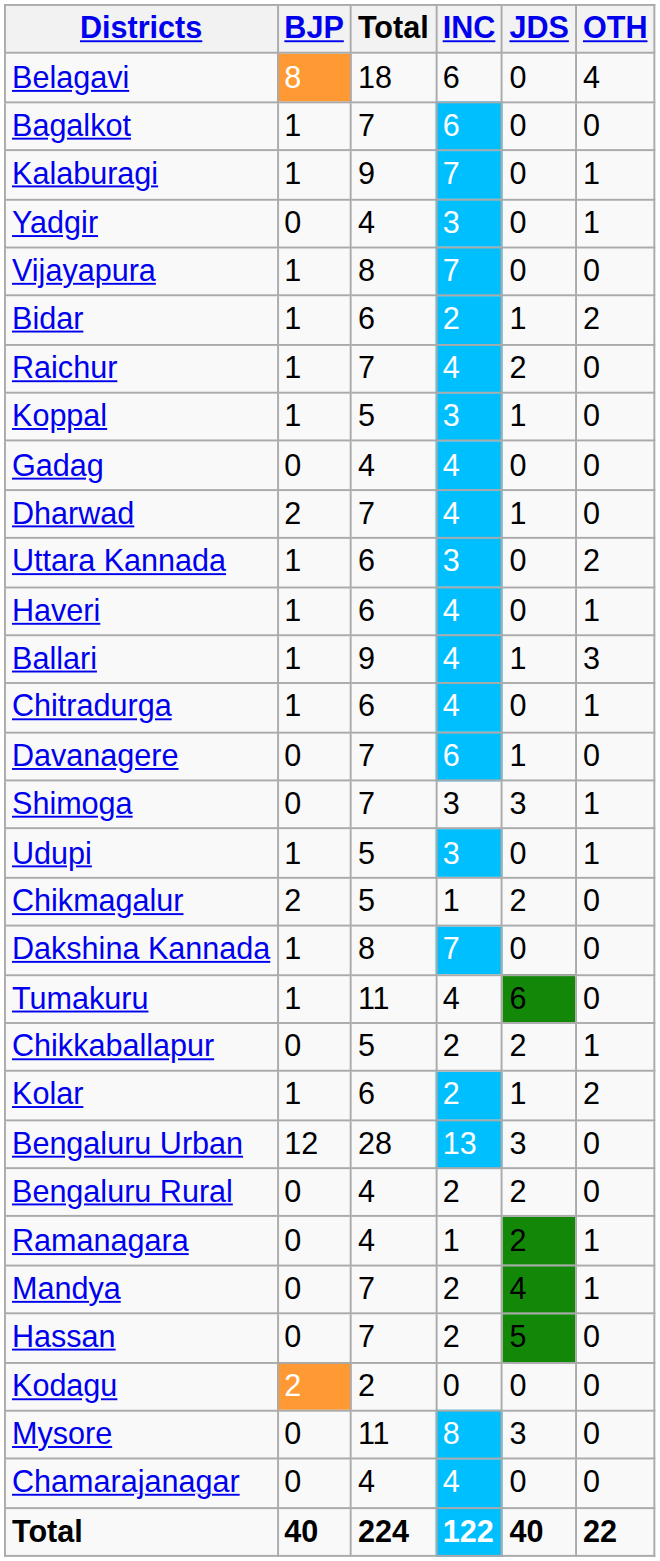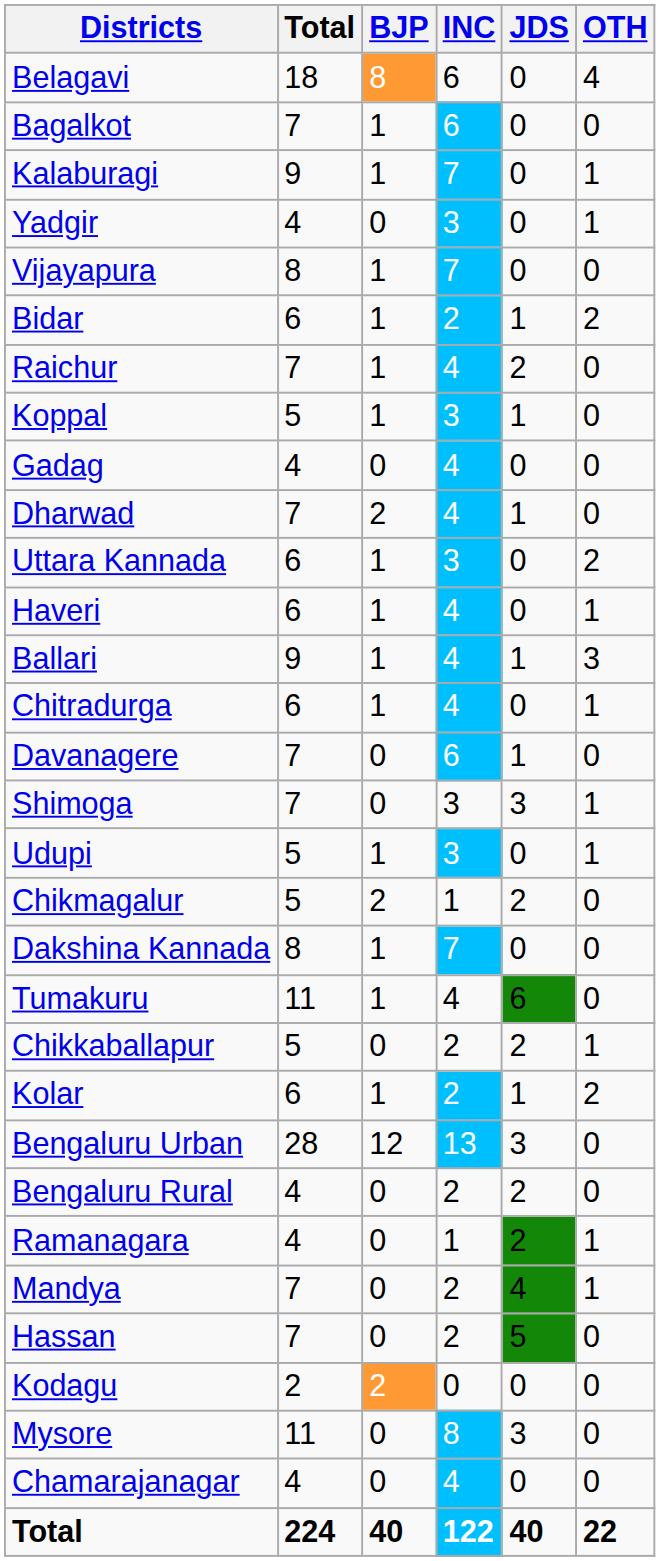columns swapped: (393, 28) <-> (314, 28)
